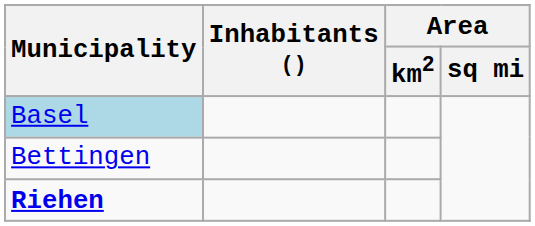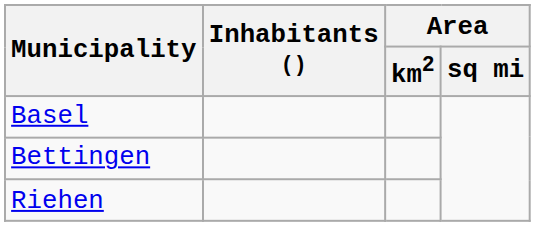(50, 116) lightblue background -> (50, 116) no background
(57, 200) bold -> (57, 200) normal
